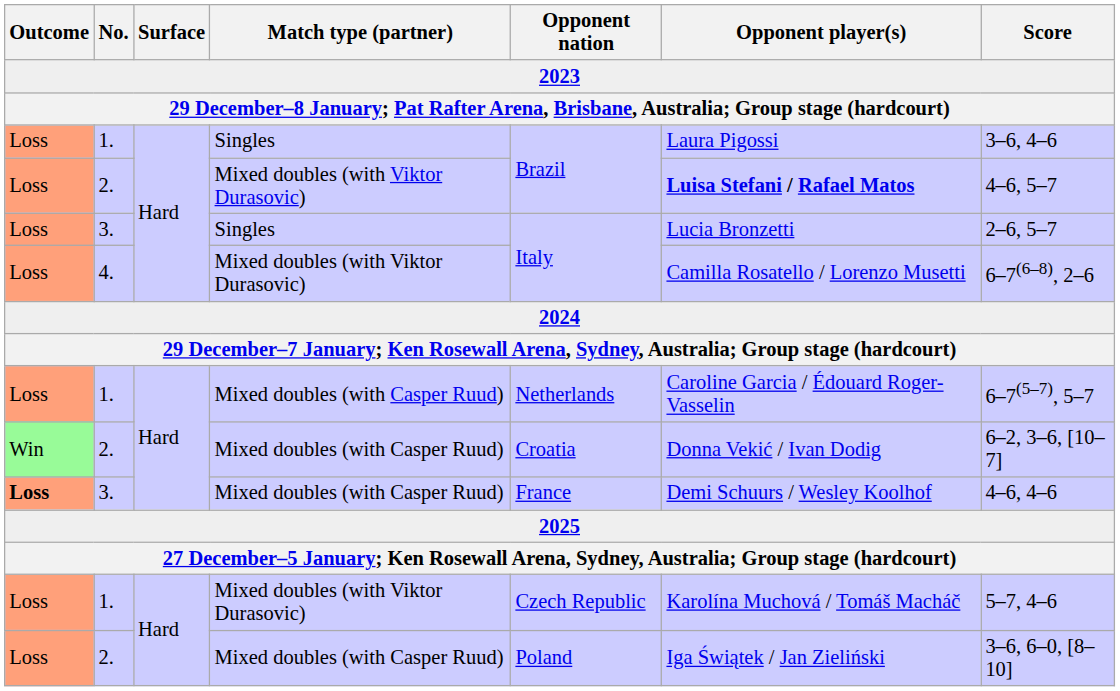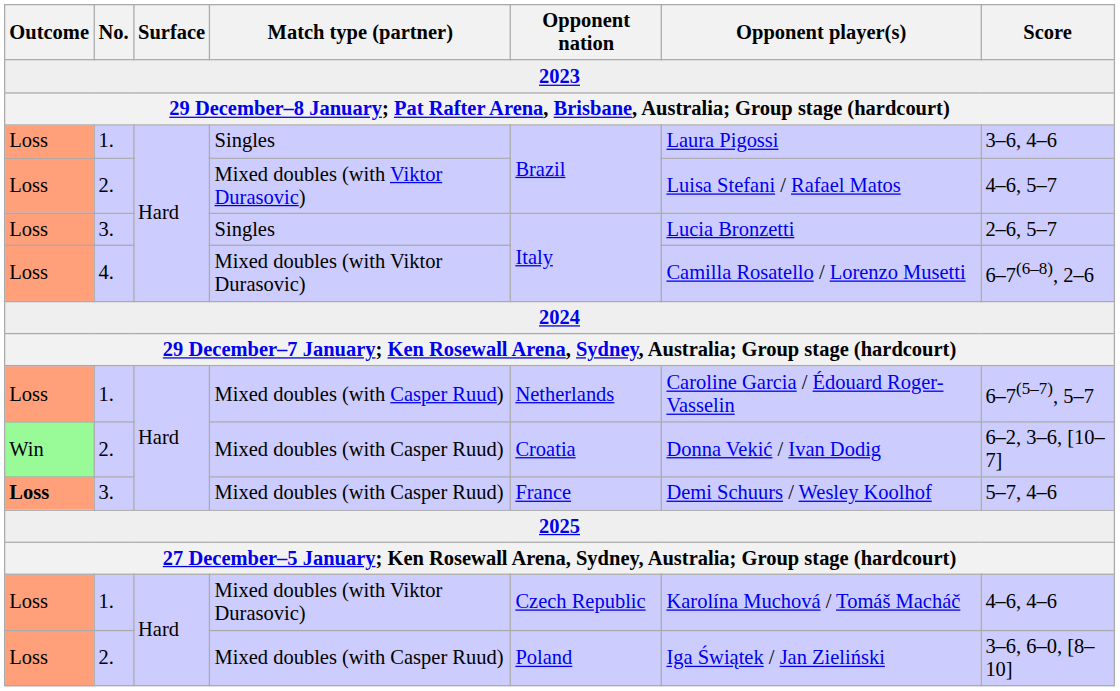(790, 185) bold -> (784, 185) normal
(1021, 493) 4–6, 4–6 -> (1021, 493) 5–7, 4–6
(1021, 602) 5–7, 4–6 -> (1021, 602) 4–6, 4–6
